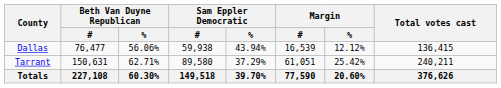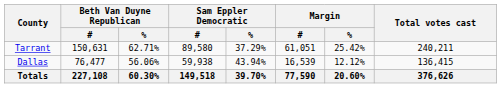rows swapped: (33, 49) <-> (33, 62)
